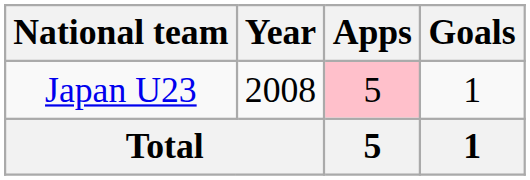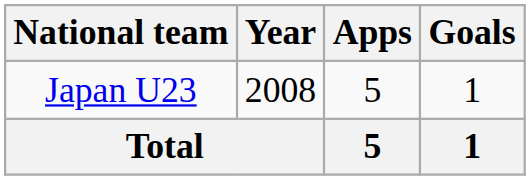(372, 89) pink background -> (372, 89) no background
